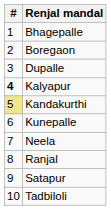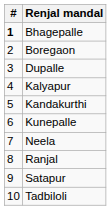(10, 31) normal -> (10, 31) bold
(10, 86) bold -> (10, 86) normal
(10, 104) khaki background -> (10, 104) no background
